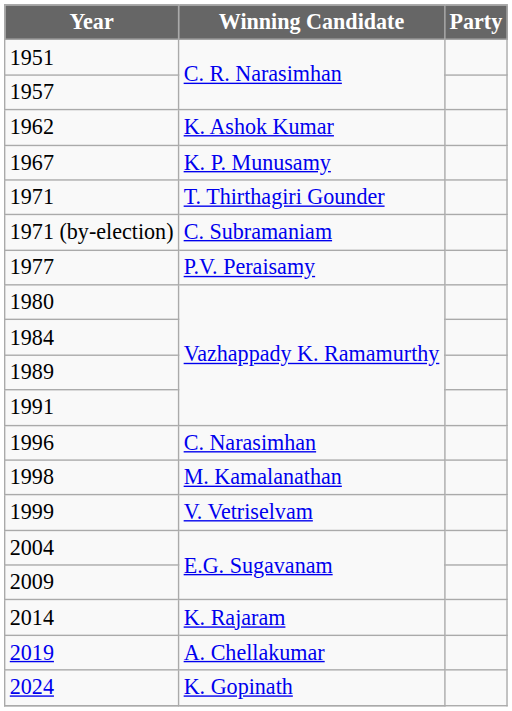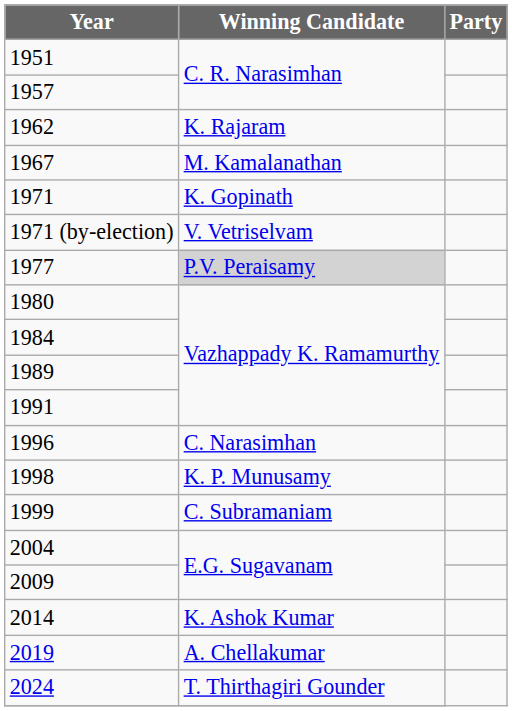(259, 127) K. Ashok Kumar -> (235, 127) K. Rajaram
(257, 162) K. P. Munusamy -> (263, 162) M. Kamalanathan
(284, 197) T. Thirthagiri Gounder -> (238, 197) K. Gopinath
(258, 232) C. Subramaniam -> (248, 232) V. Vetriselvam
(249, 267) no background -> (249, 267) lightgrey background
(263, 477) M. Kamalanathan -> (257, 477) K. P. Munusamy
(248, 512) V. Vetriselvam -> (258, 512) C. Subramaniam
(235, 617) K. Rajaram -> (259, 617) K. Ashok Kumar
(238, 687) K. Gopinath -> (284, 687) T. Thirthagiri Gounder
